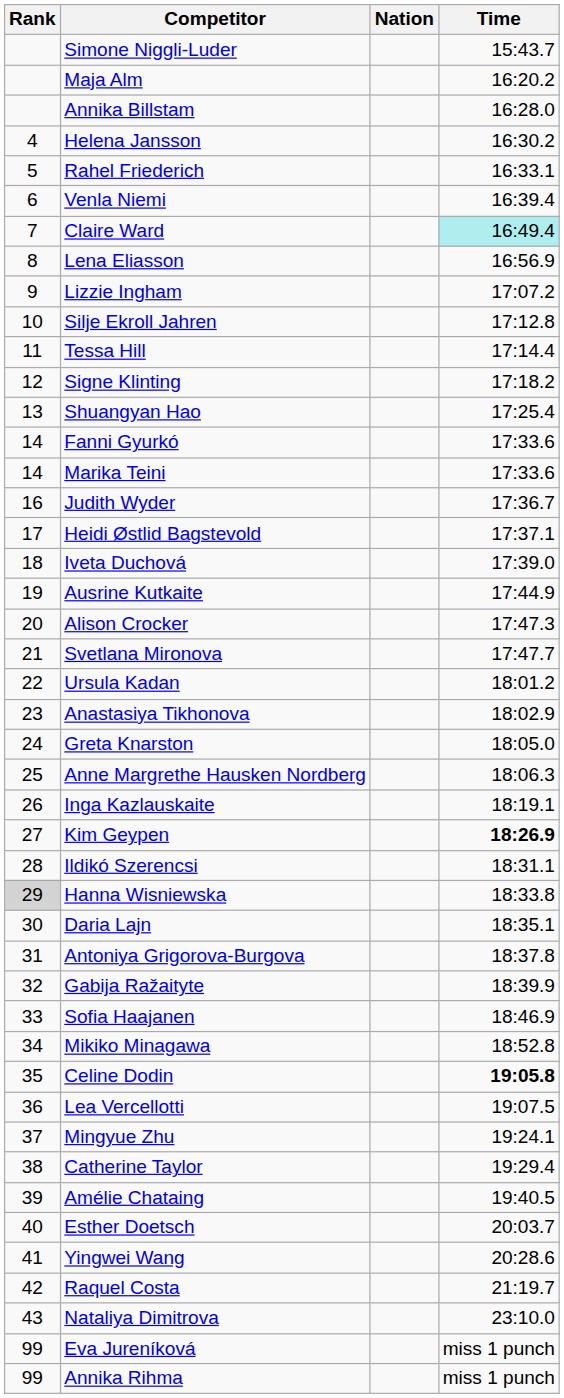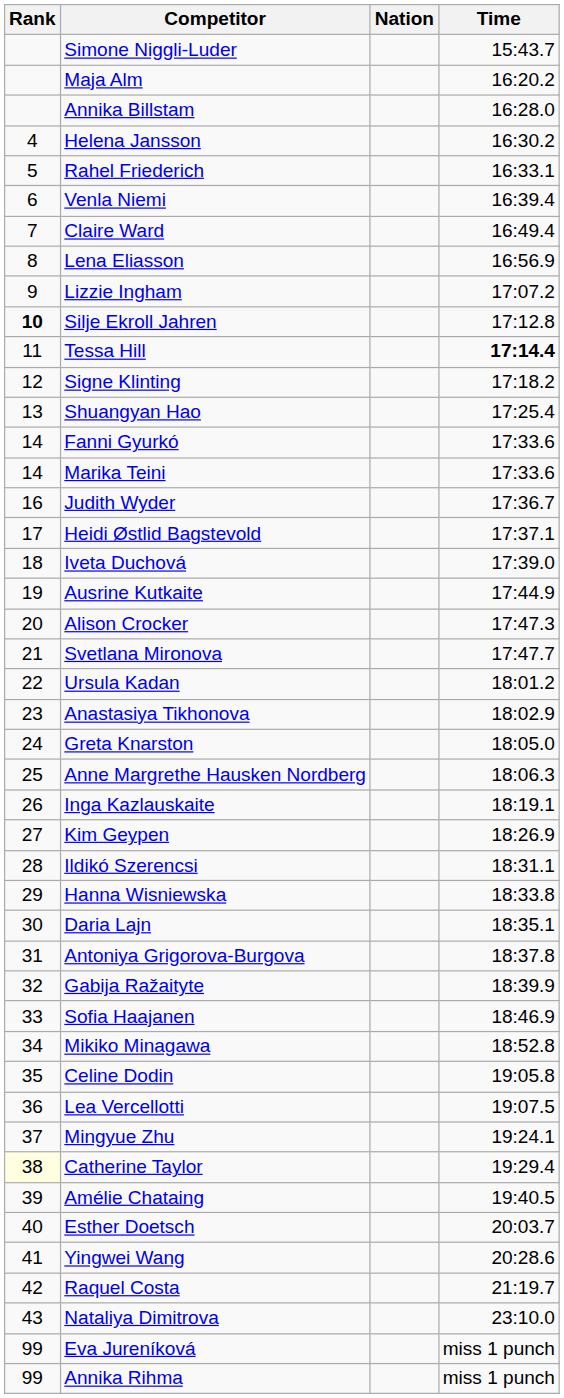(523, 230) paleturquoise background -> (523, 230) no background
(32, 321) normal -> (32, 321) bold
(523, 351) normal -> (523, 351) bold
(523, 834) bold -> (523, 834) normal
(32, 895) lightgrey background -> (32, 895) no background
(523, 1076) bold -> (523, 1076) normal
(32, 1167) no background -> (32, 1167) lightyellow background
